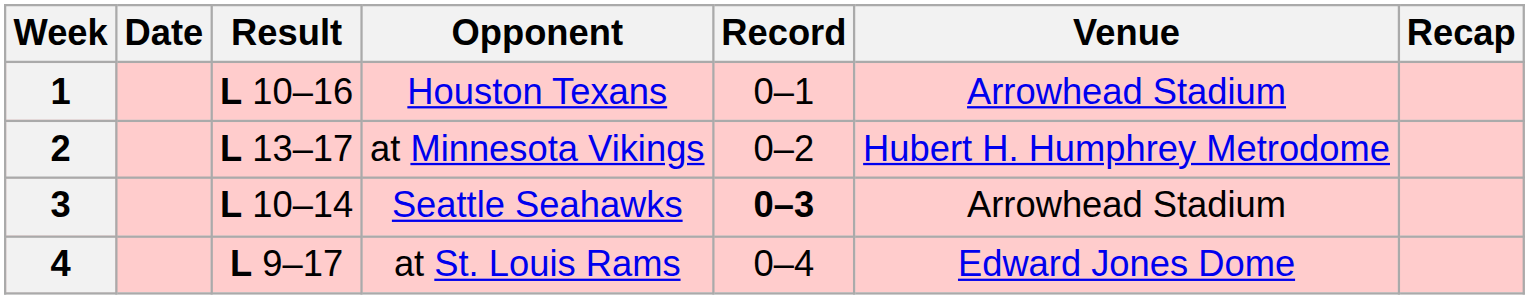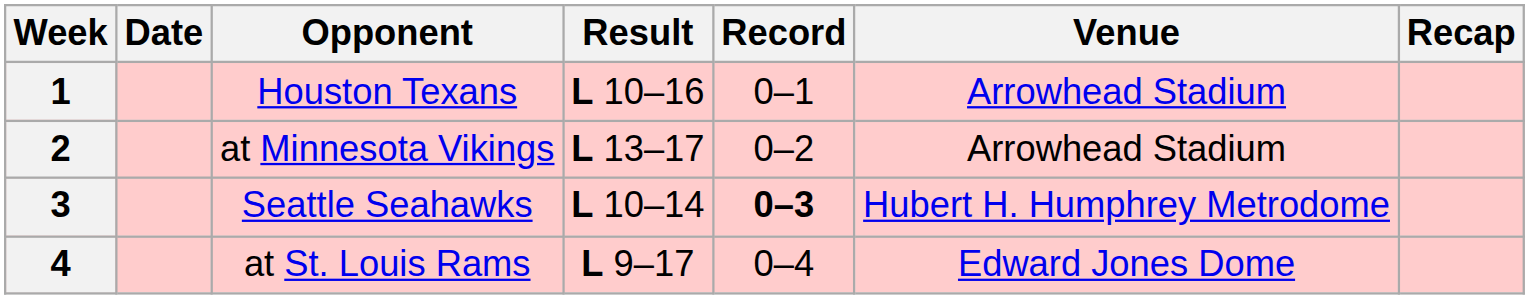columns swapped: (537, 33) <-> (287, 33)
(1127, 148) Hubert H. Humphrey Metrodome -> (1127, 148) Arrowhead Stadium
(1127, 206) Arrowhead Stadium -> (1127, 206) Hubert H. Humphrey Metrodome
